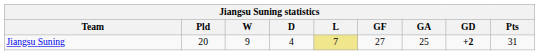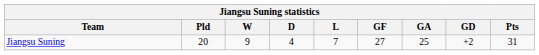(336, 42) khaki background -> (336, 42) no background
(468, 42) bold -> (468, 42) normal
